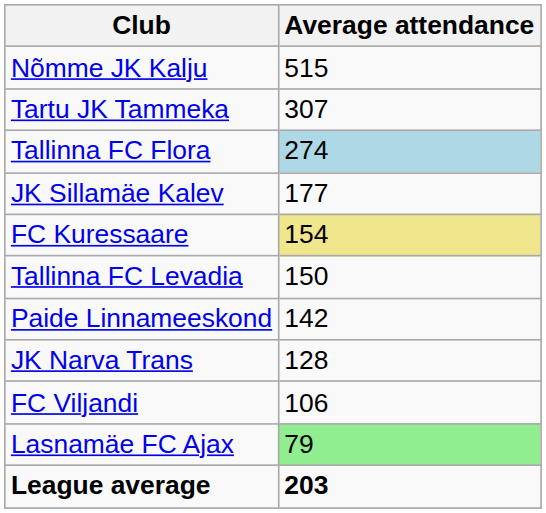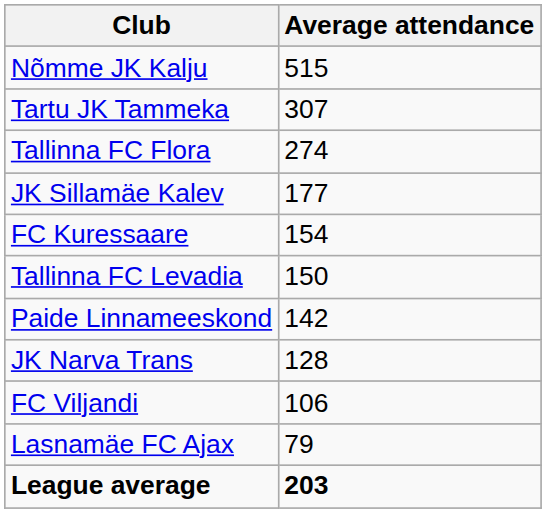(306, 151) lightblue background -> (306, 151) no background
(306, 234) khaki background -> (306, 234) no background
(299, 444) lightgreen background -> (299, 444) no background
